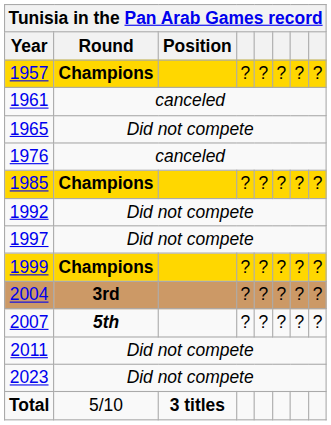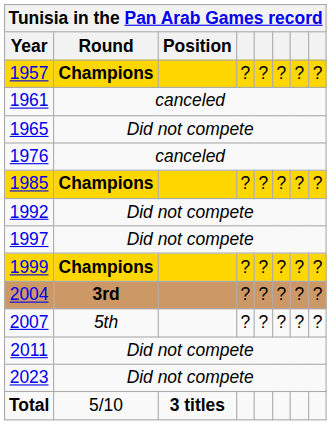(106, 322) bold -> (106, 322) normal
